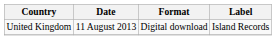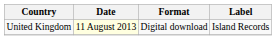(106, 27) no background -> (106, 27) lightyellow background
